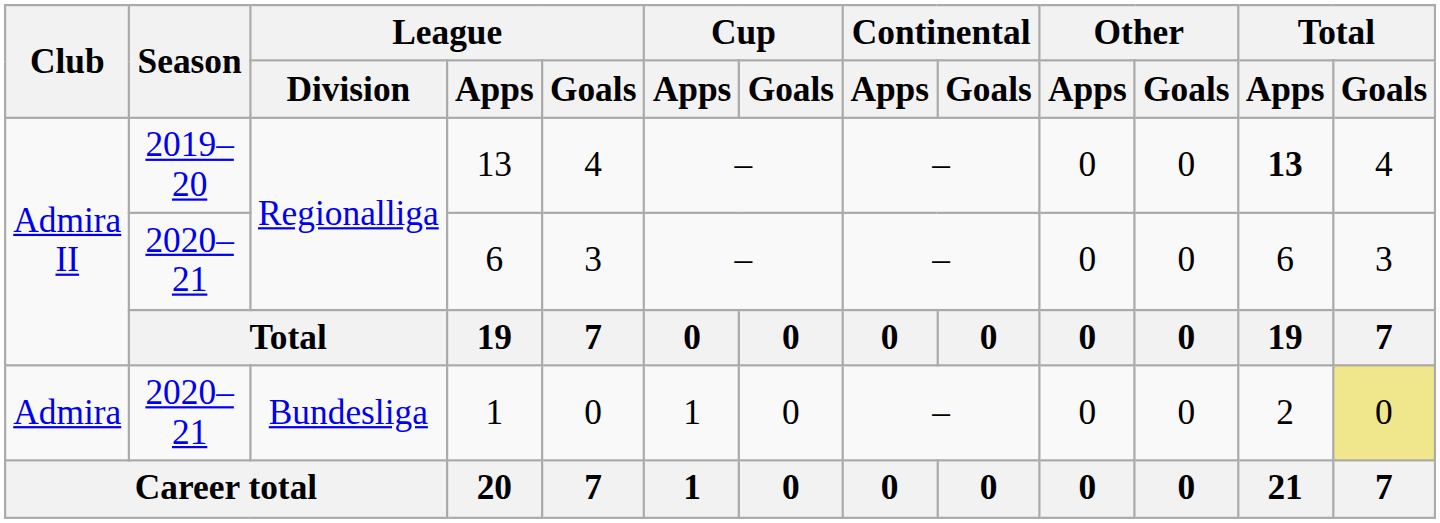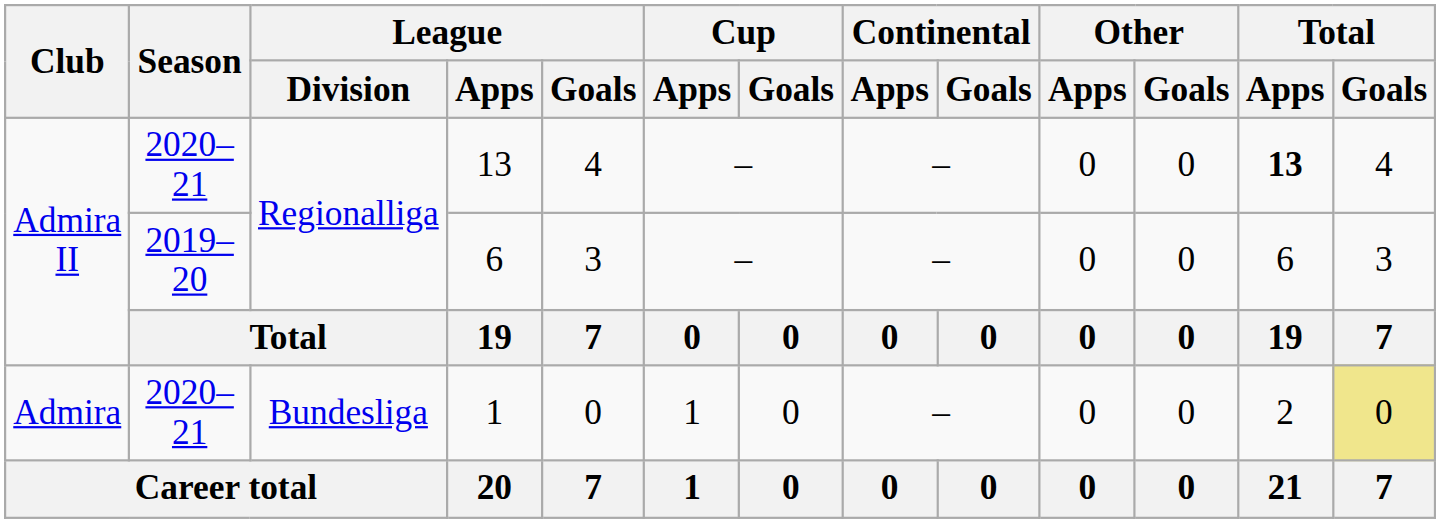(190, 164) 2019–20 -> (190, 164) 2020–21
(190, 260) 2020–21 -> (190, 260) 2019–20
